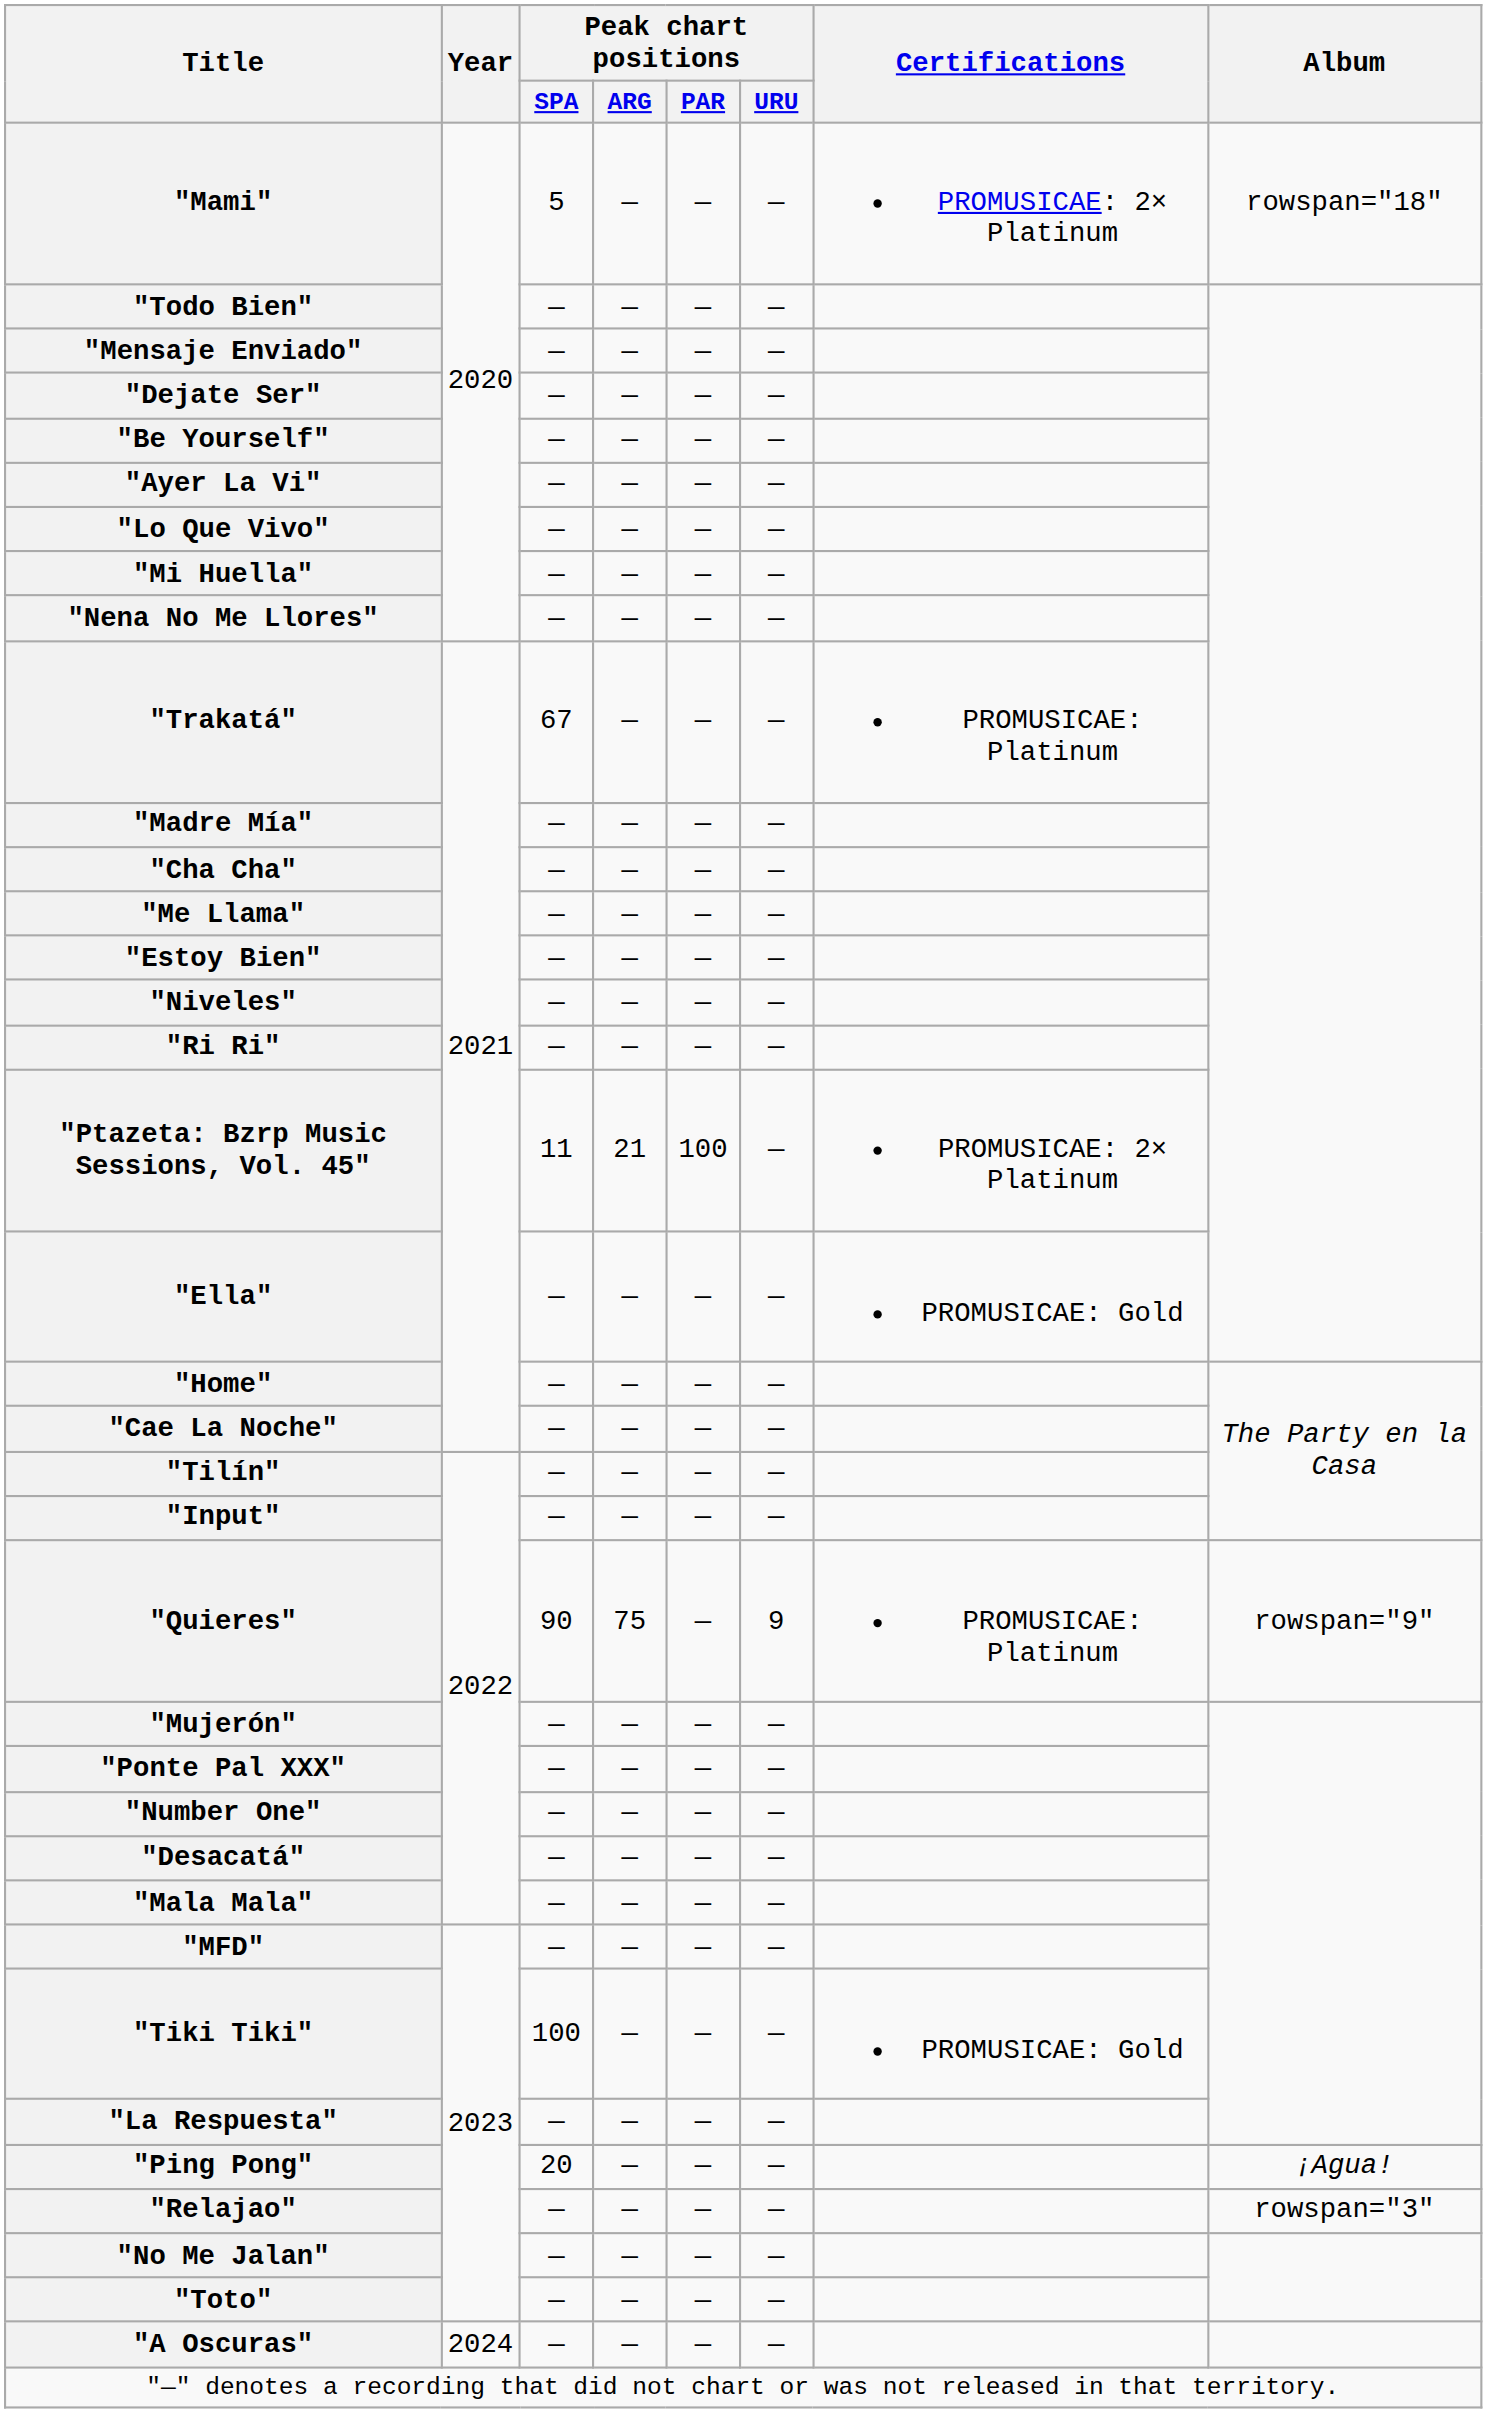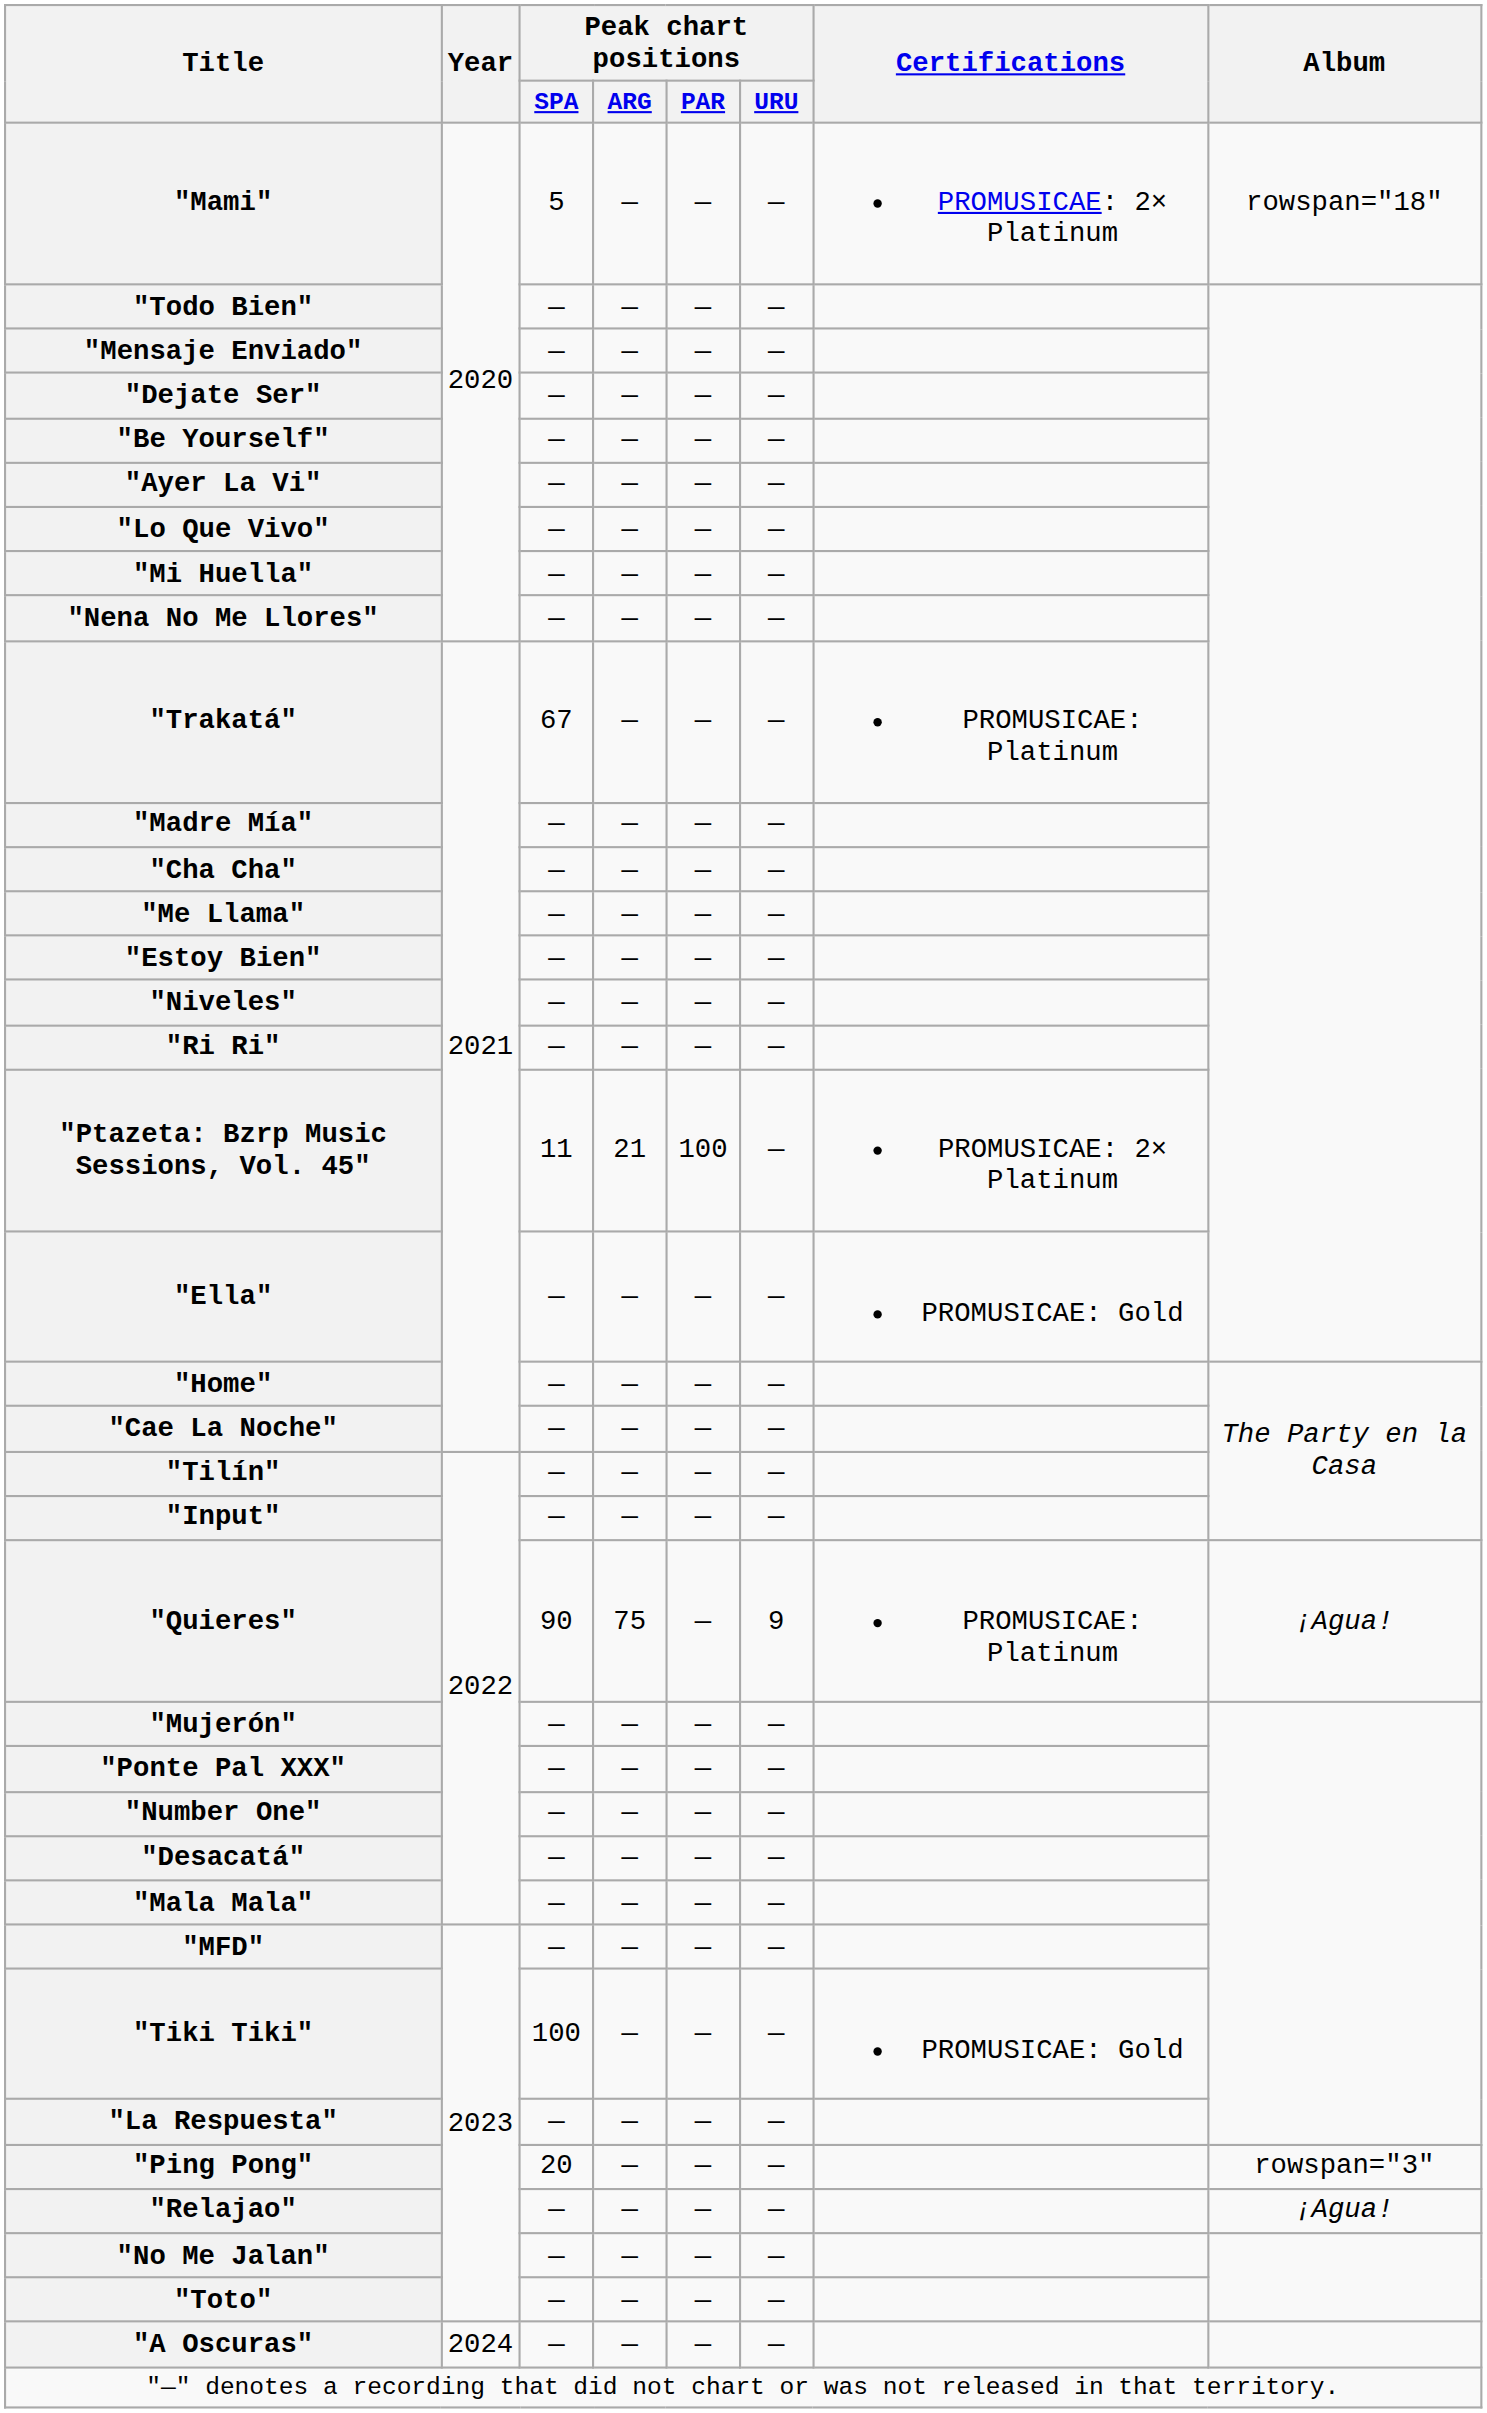(1344, 1621) rowspan="9" -> (1344, 1621) ¡Agua!
(1344, 2166) ¡Agua! -> (1344, 2166) rowspan="3"
(1344, 2211) rowspan="3" -> (1344, 2211) ¡Agua!
